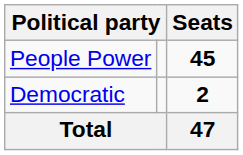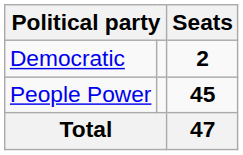rows swapped: (81, 58) <-> (67, 94)
